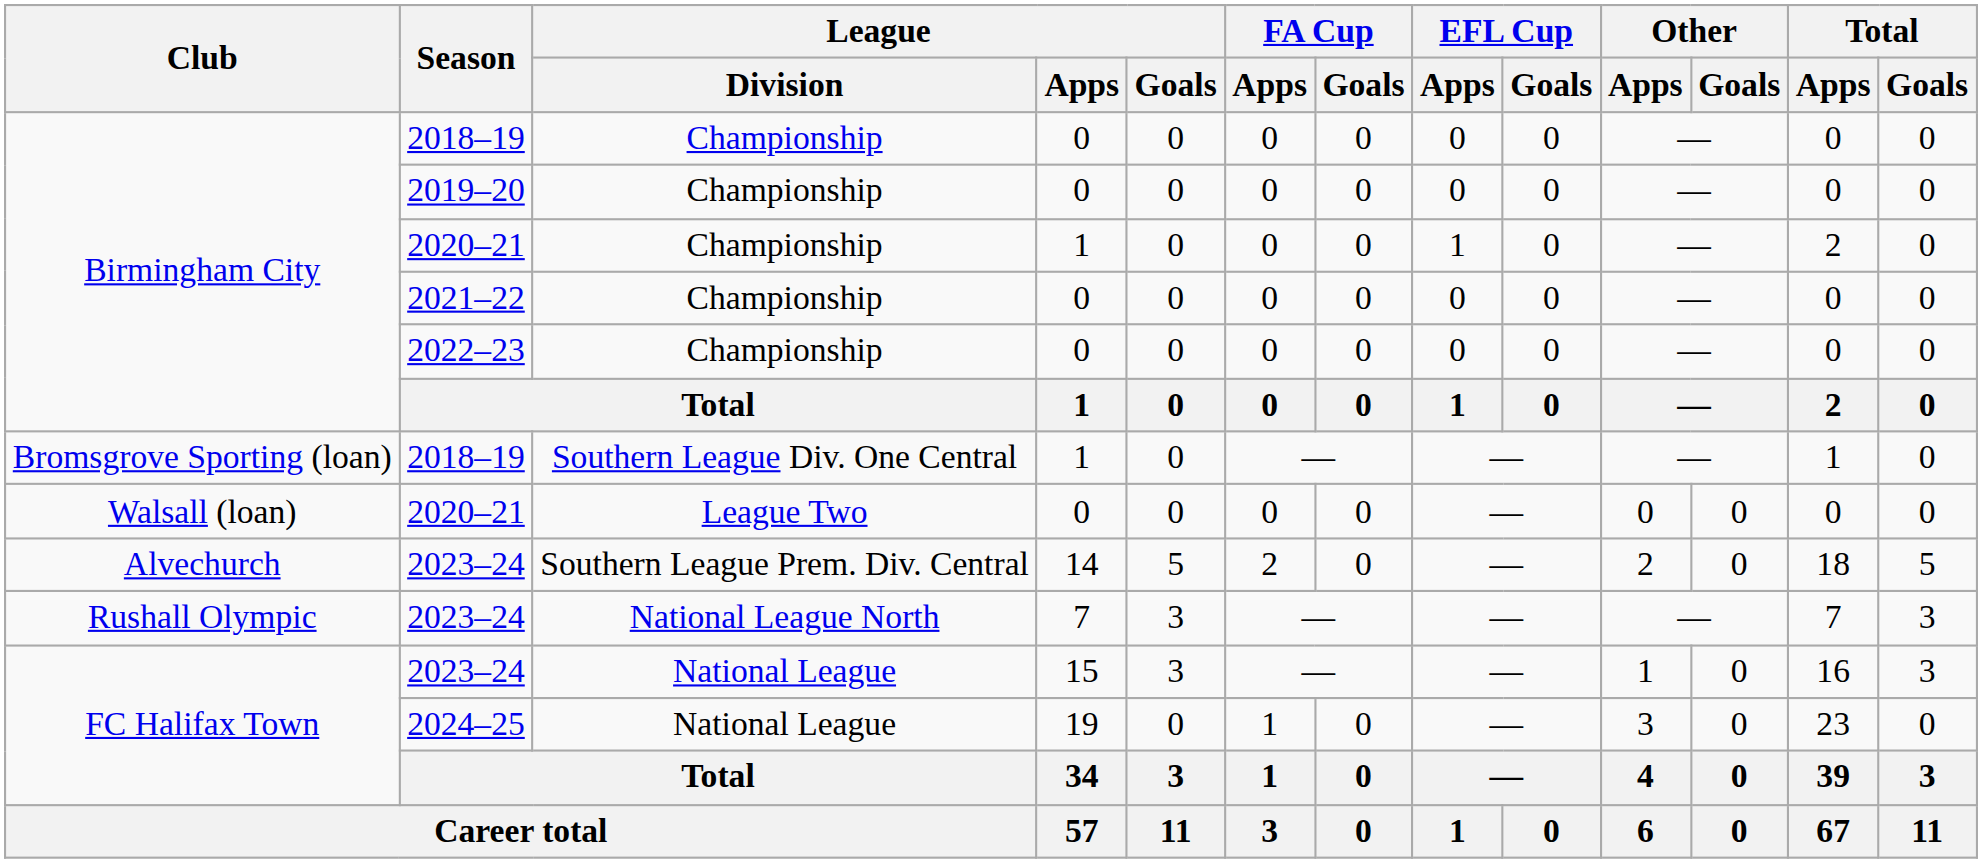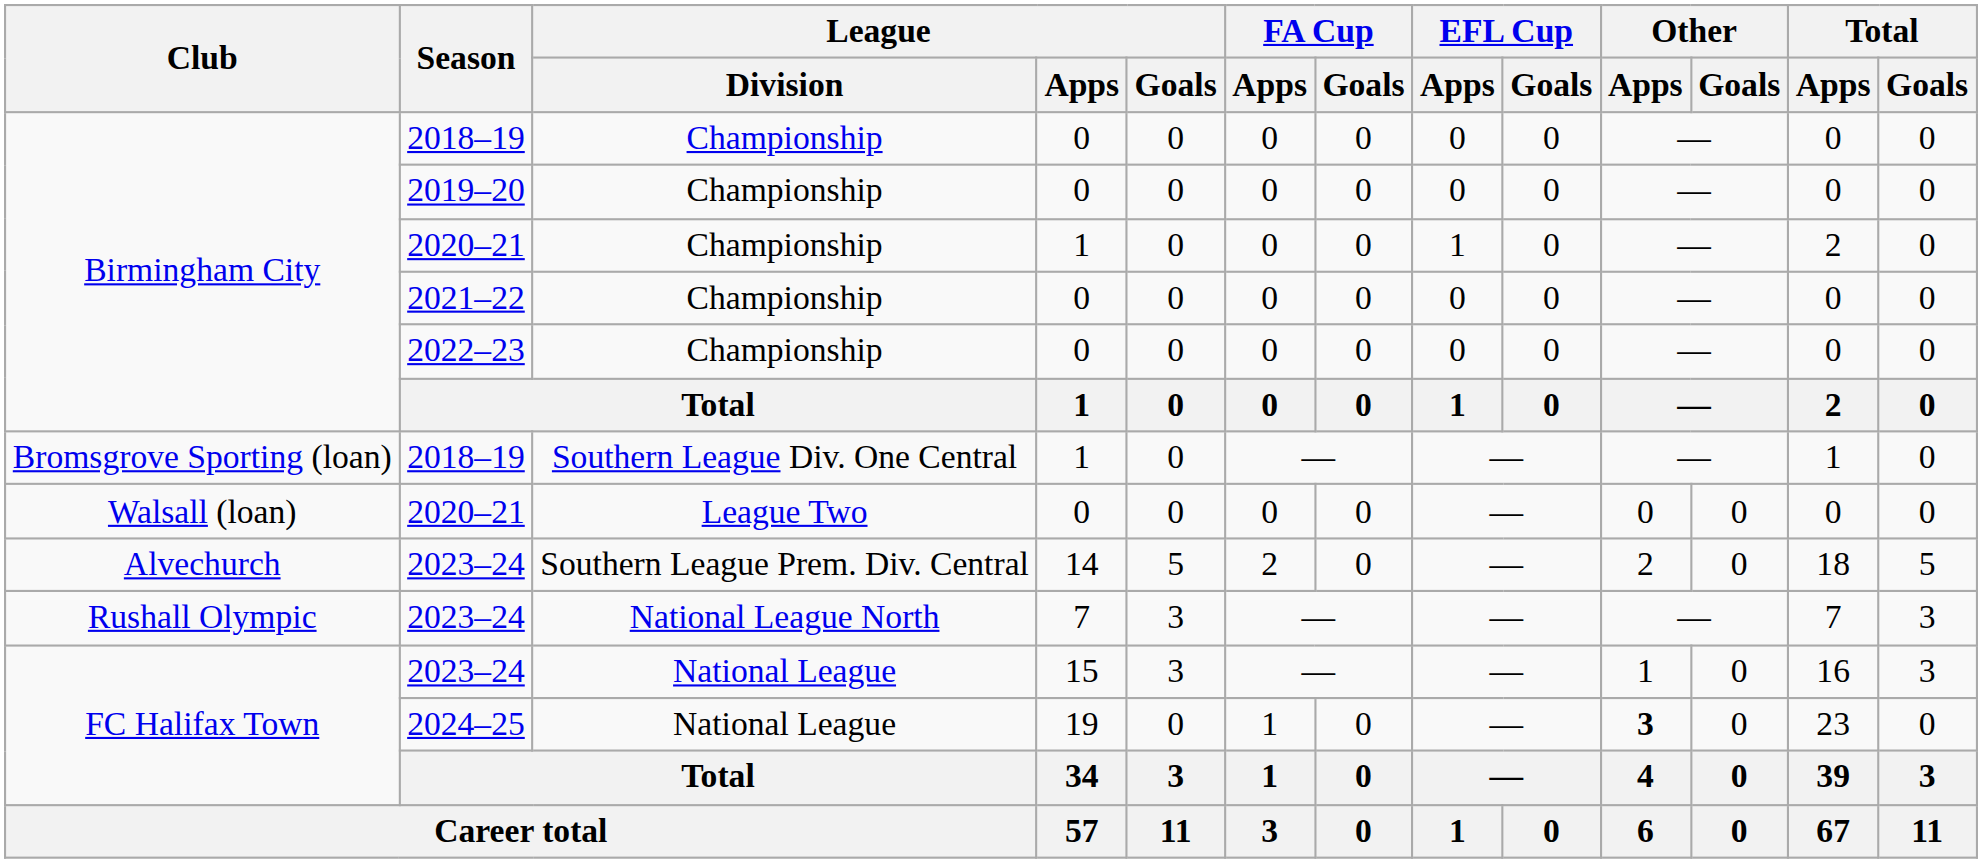(1645, 723) normal -> (1645, 723) bold
